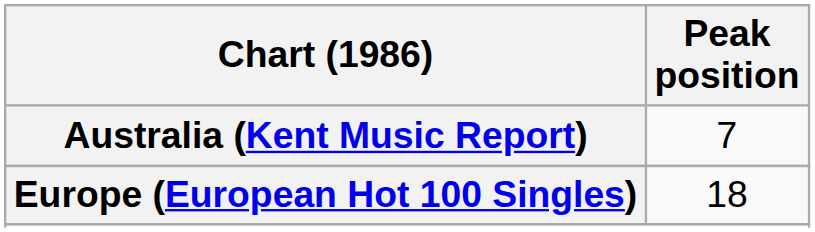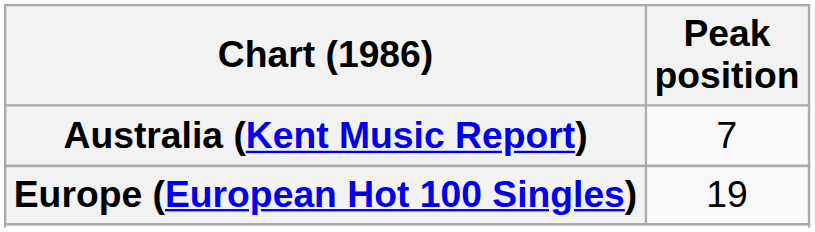(727, 194) 18 -> (727, 194) 19
